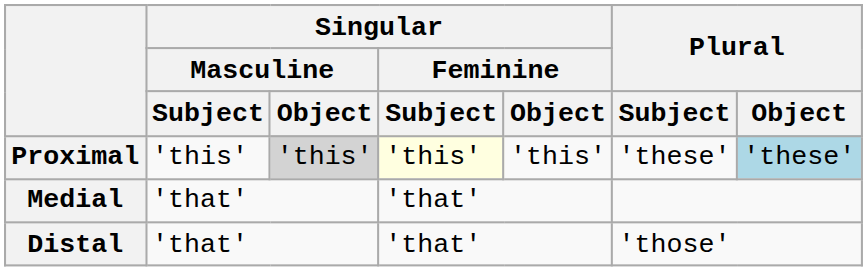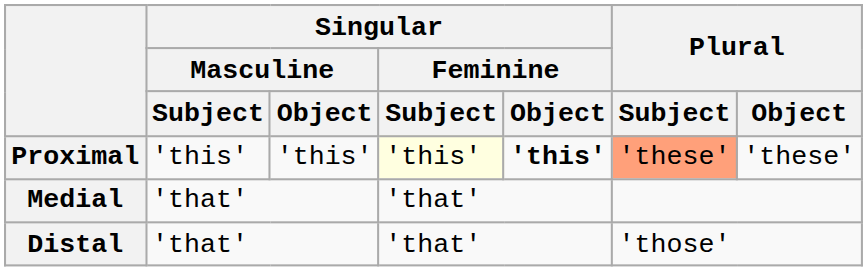(325, 157) lightgrey background -> (325, 157) no background
(558, 157) normal -> (558, 157) bold
(675, 157) no background -> (675, 157) lightsalmon background
(799, 157) lightblue background -> (799, 157) no background
